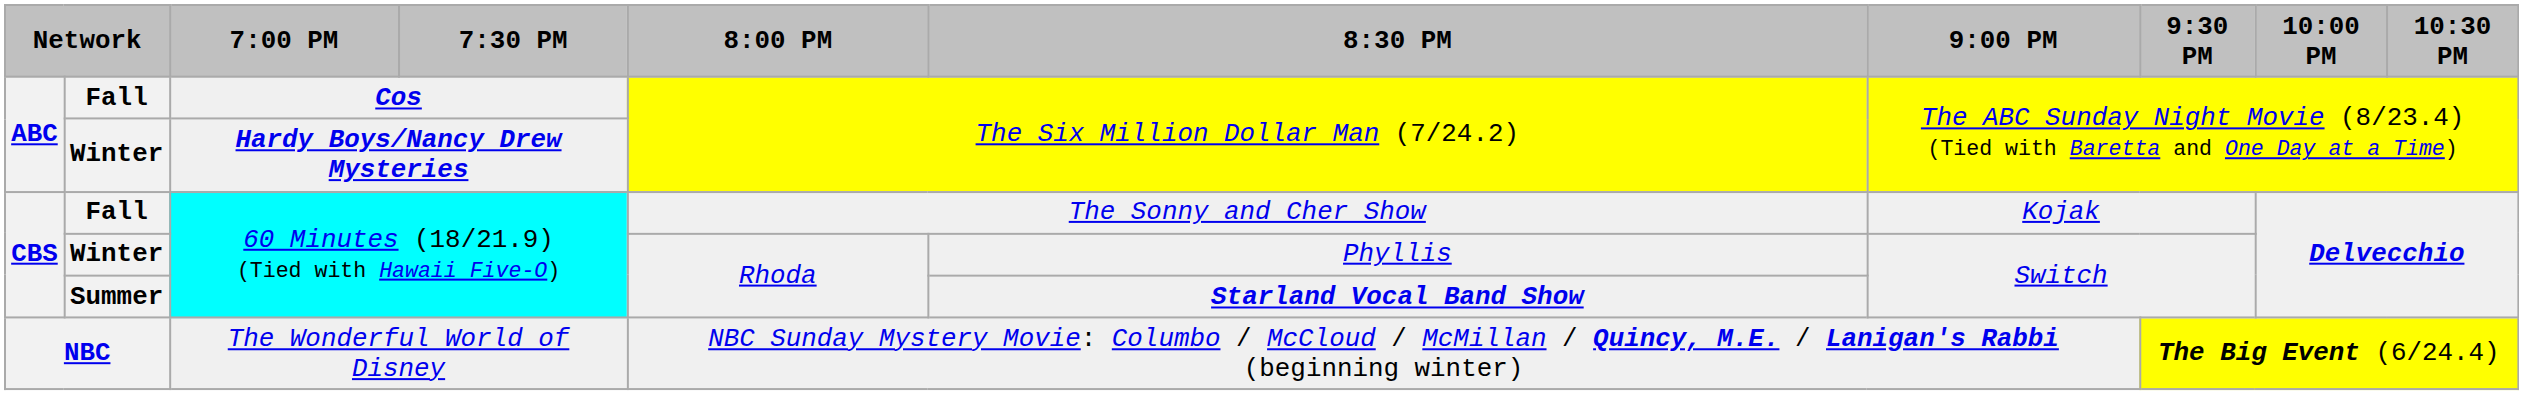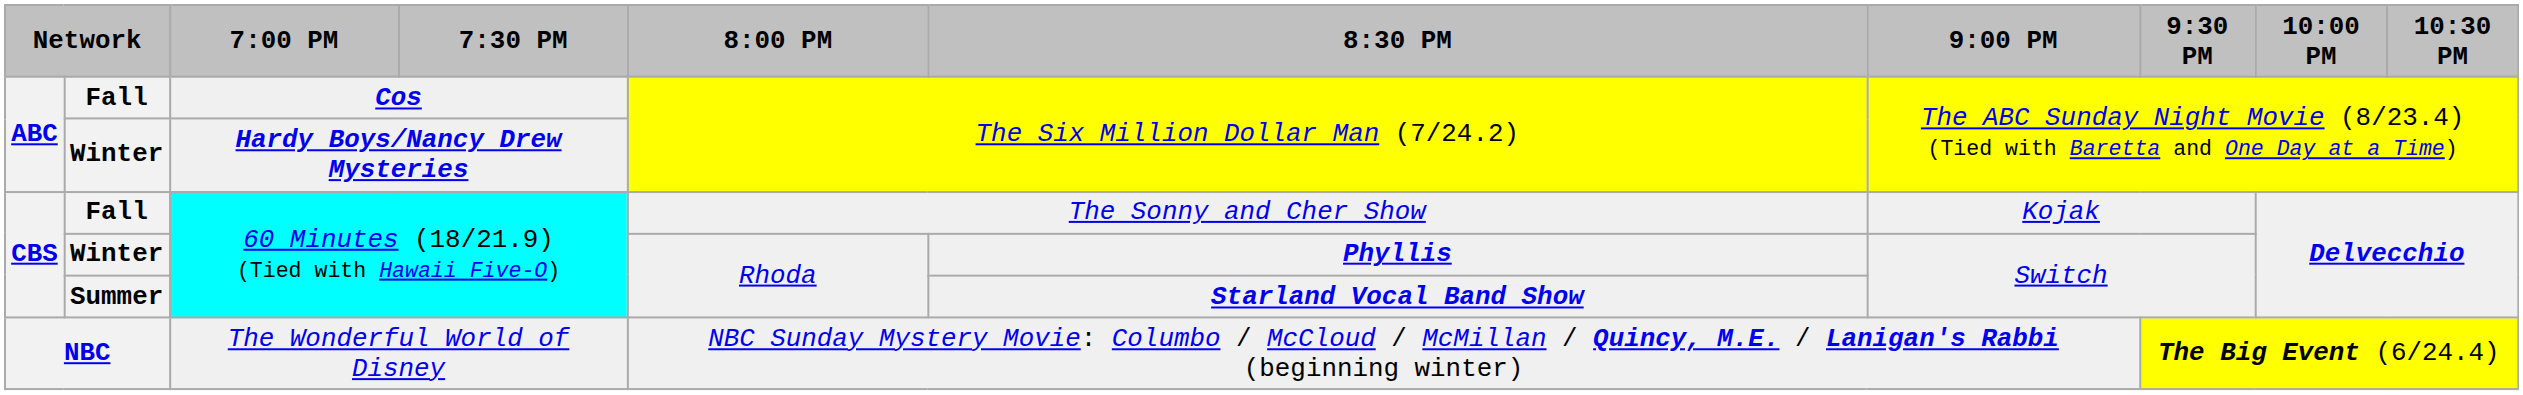(1397, 254) normal -> (1397, 254) bold
